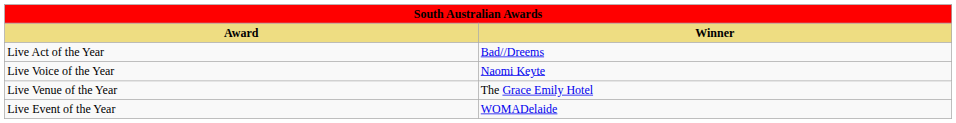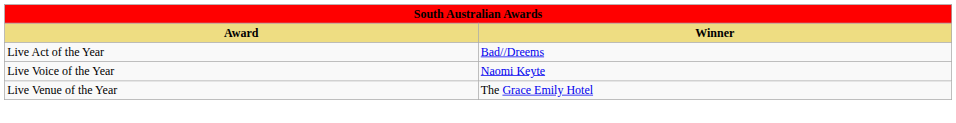- row: (61, 109)
